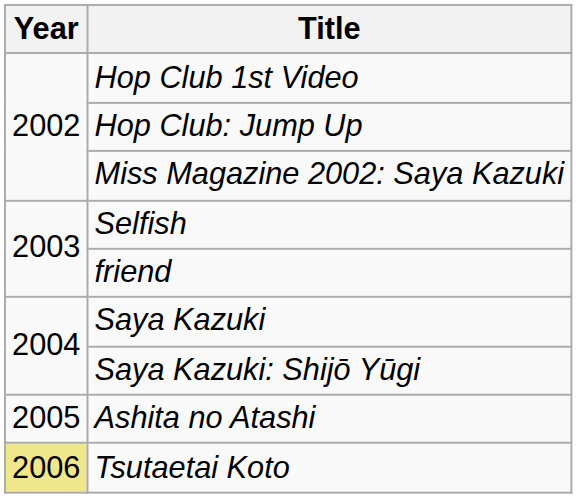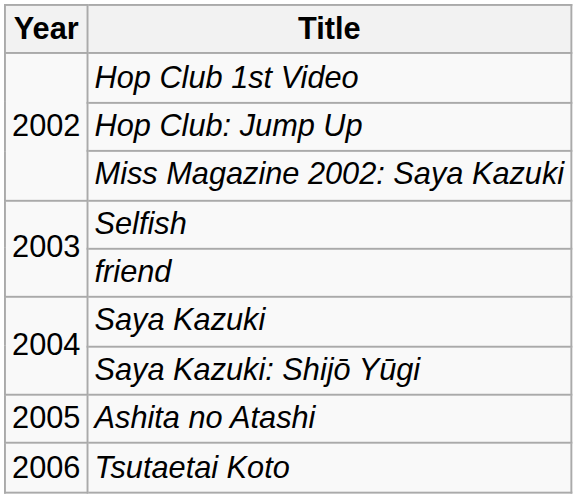(46, 467) khaki background -> (46, 467) no background
